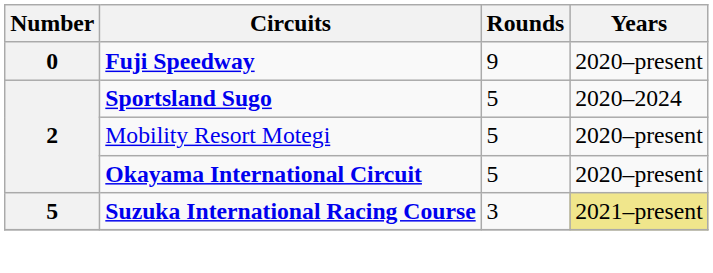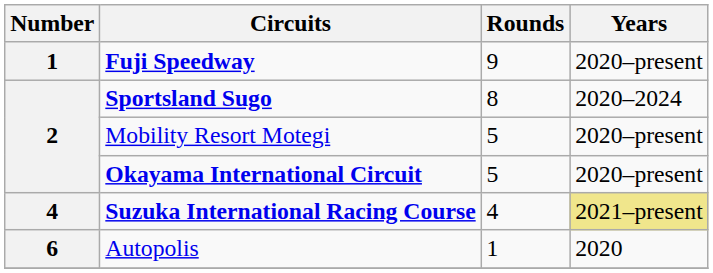(52, 60) 0 -> (52, 60) 1
(493, 98) 5 -> (493, 98) 8
(52, 211) 5 -> (52, 211) 4
(493, 211) 3 -> (493, 211) 4
+ row: (152, 248)
